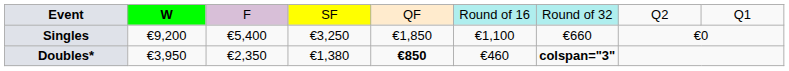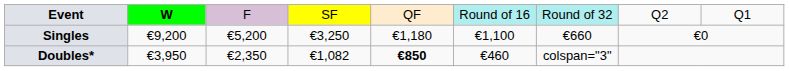(247, 36) €5,400 -> (247, 36) €5,200
(412, 36) €1,850 -> (412, 36) €1,180
(329, 56) €1,380 -> (329, 56) €1,082
(577, 56) bold -> (577, 56) normal
